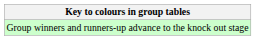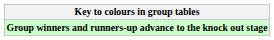(128, 27) normal -> (137, 27) bold
